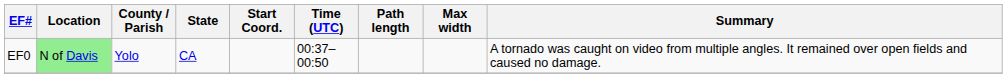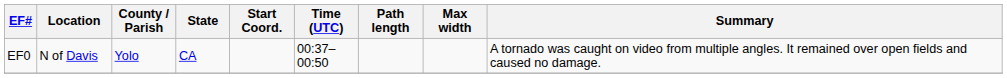(69, 55) lightgreen background -> (69, 55) no background
